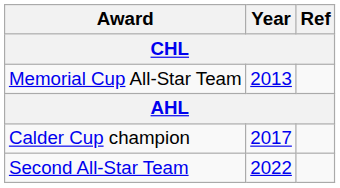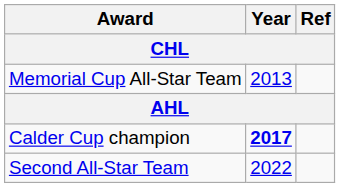(271, 138) normal -> (271, 138) bold
